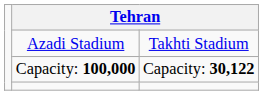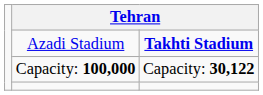(199, 43) normal -> (199, 43) bold
